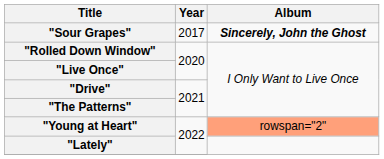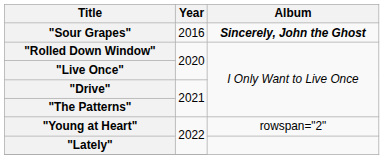(191, 32) 2017 -> (191, 32) 2016
(293, 126) lightsalmon background -> (293, 126) no background
